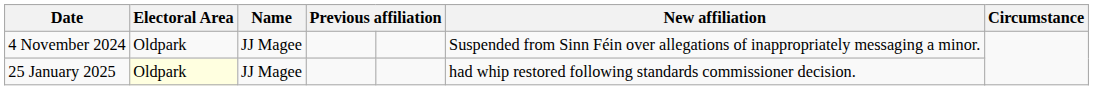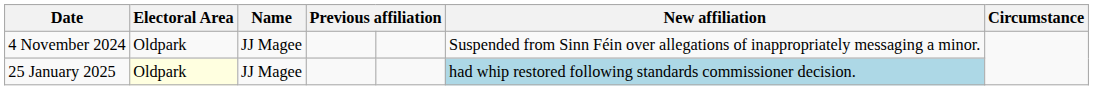(652, 71) no background -> (652, 71) lightblue background
